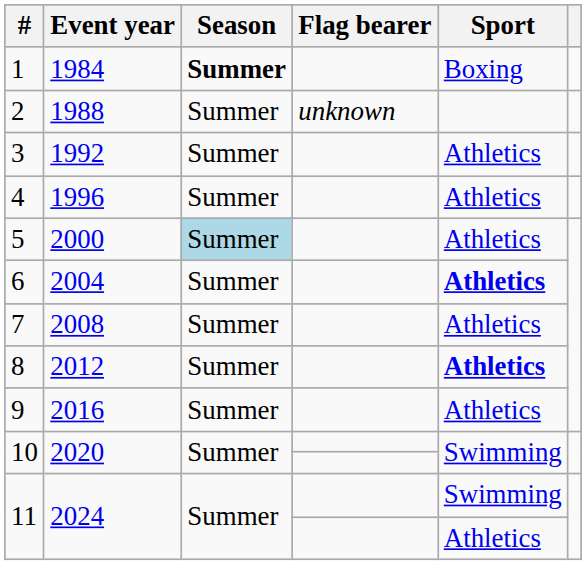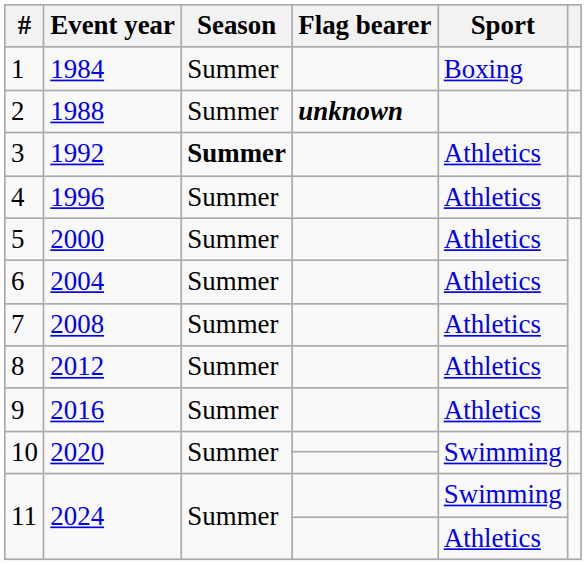(237, 68) bold -> (233, 68) normal
(347, 111) normal -> (351, 111) bold
(233, 153) normal -> (237, 153) bold
(233, 238) lightblue background -> (233, 238) no background
(495, 281) bold -> (492, 281) normal
(495, 366) bold -> (492, 366) normal
